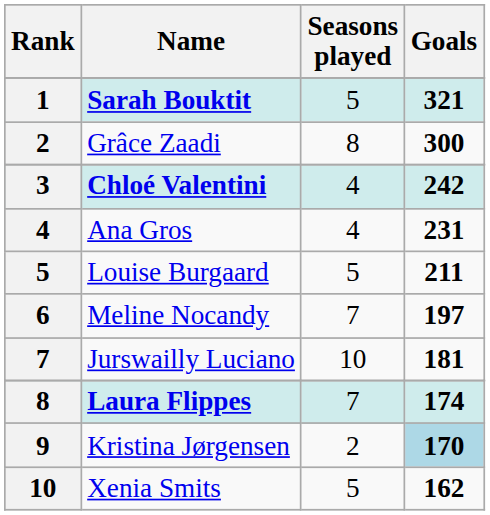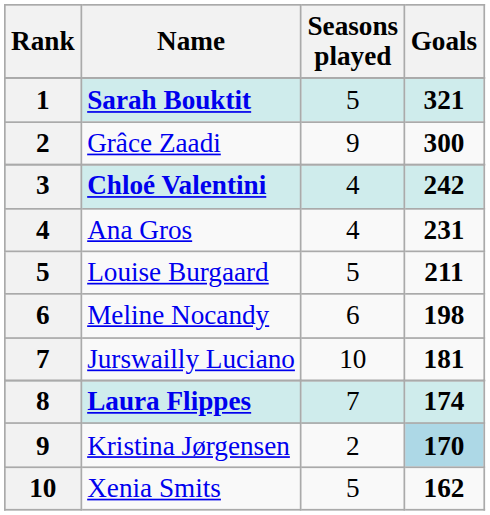(353, 142) 8 -> (353, 142) 9
(353, 315) 7 -> (353, 315) 6
(444, 315) 197 -> (444, 315) 198
